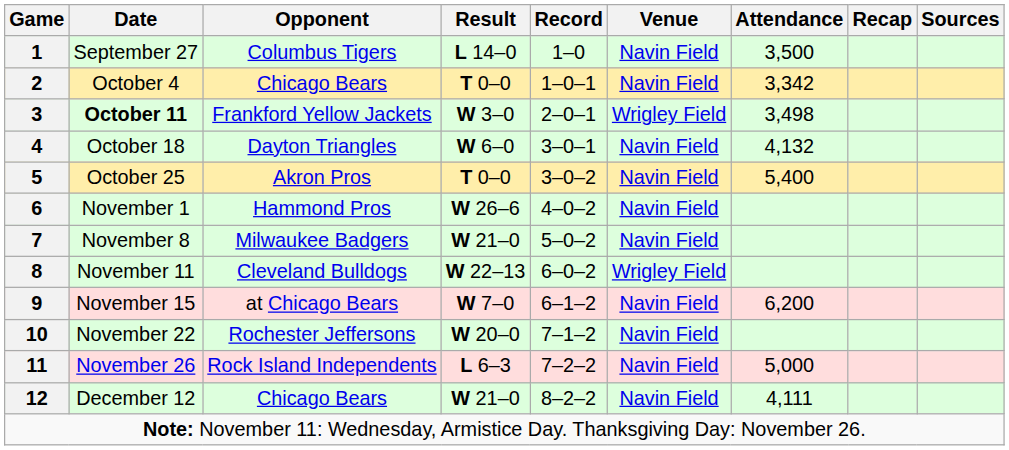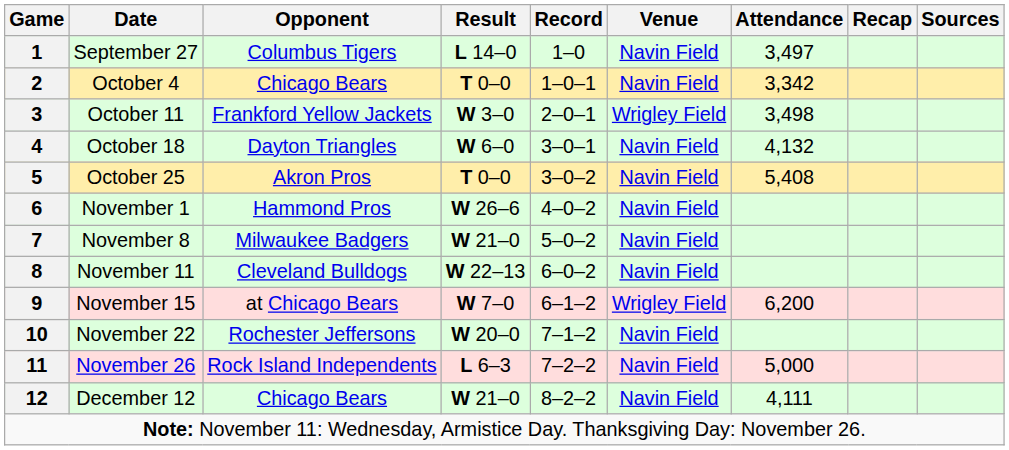(789, 51) 3,500 -> (789, 51) 3,497
(136, 114) bold -> (136, 114) normal
(789, 177) 5,400 -> (789, 177) 5,408
(669, 271) Wrigley Field -> (669, 271) Navin Field
(669, 303) Navin Field -> (669, 303) Wrigley Field
